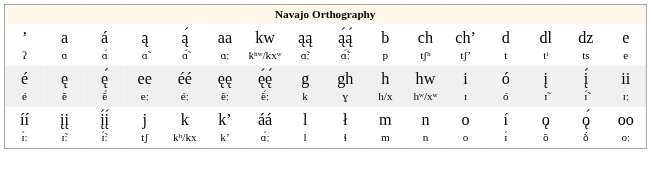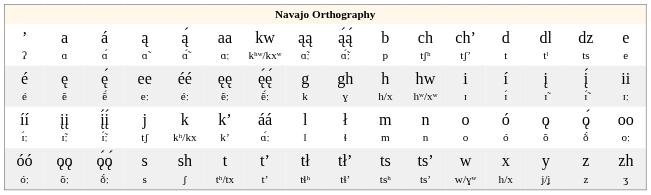(506, 86) ó ó -> (506, 86) í ɪ́
(506, 127) í ɪ́ -> (506, 127) ó ó
+ row: (25, 168)
